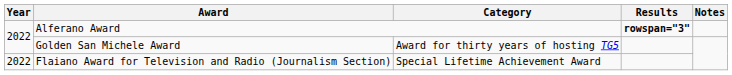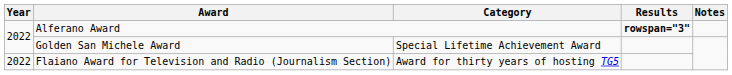(507, 45) Award for thirty years of hosting TG5 -> (498, 45) Special Lifetime Achievement Award
(498, 61) Special Lifetime Achievement Award -> (507, 61) Award for thirty years of hosting TG5
